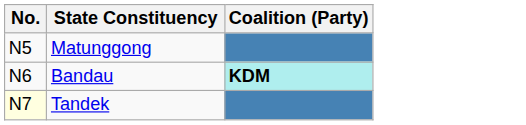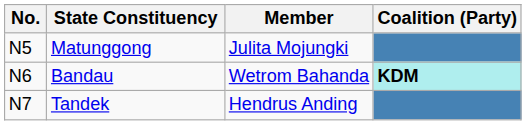+ column: (299, 18)
(20, 104) lightyellow background -> (20, 104) no background
